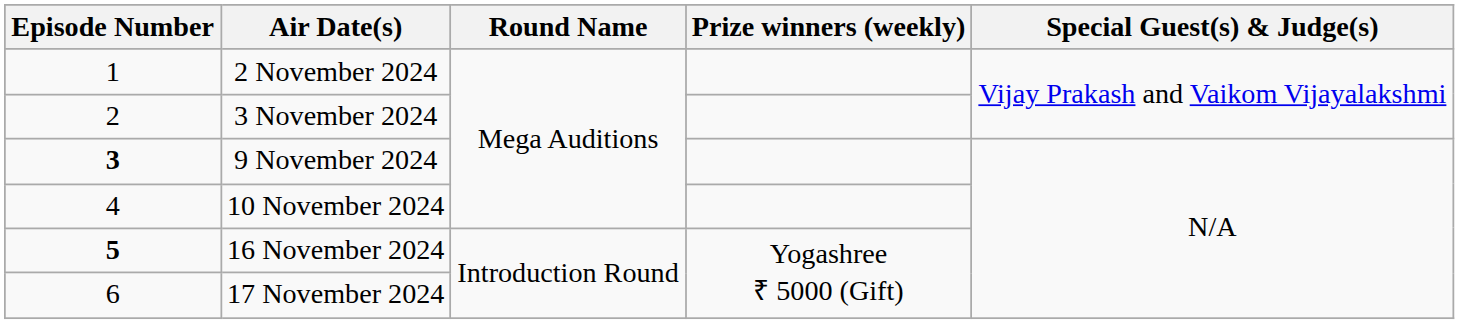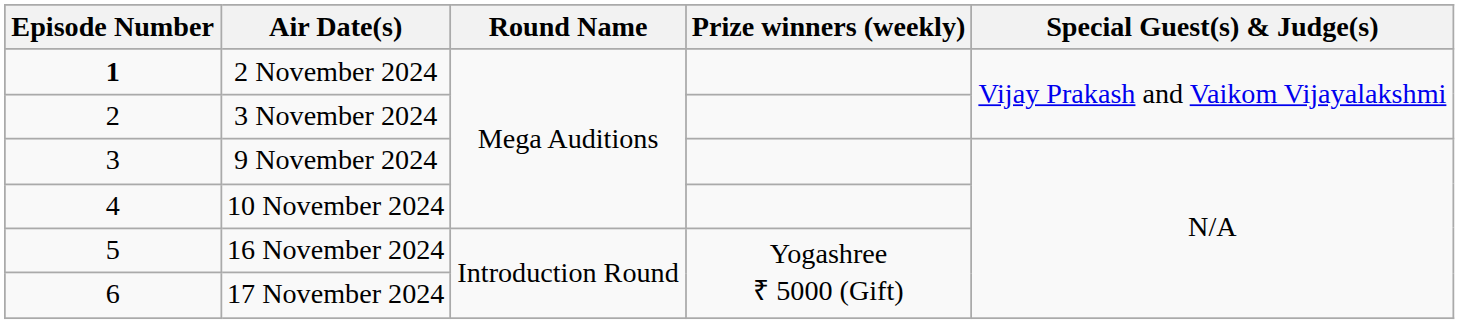(113, 71) normal -> (113, 71) bold
(113, 160) bold -> (113, 160) normal
(113, 250) bold -> (113, 250) normal
